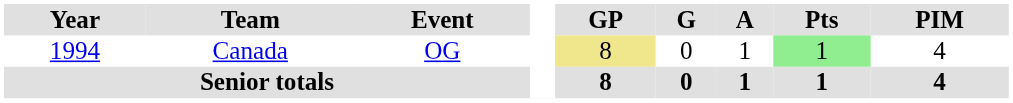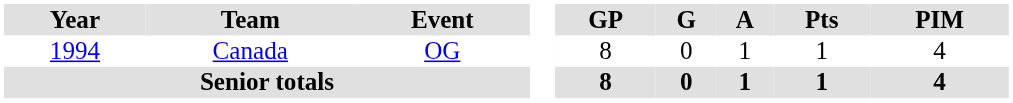(606, 50) khaki background -> (606, 50) no background
(822, 50) lightgreen background -> (822, 50) no background
